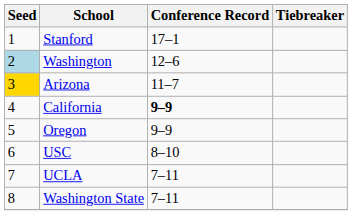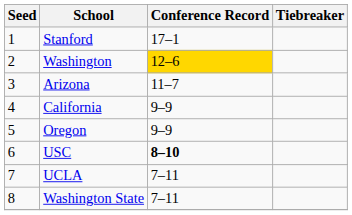(11, 61) lightblue background -> (11, 61) no background
(165, 61) no background -> (165, 61) gold background
(11, 84) gold background -> (11, 84) no background
(161, 107) bold -> (161, 107) normal
(165, 152) normal -> (165, 152) bold
